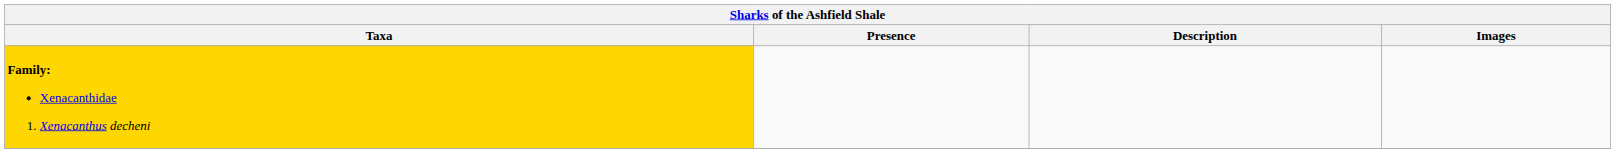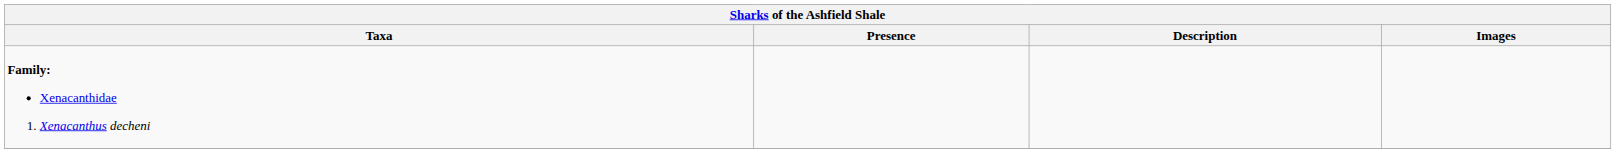(379, 98) gold background -> (379, 98) no background
